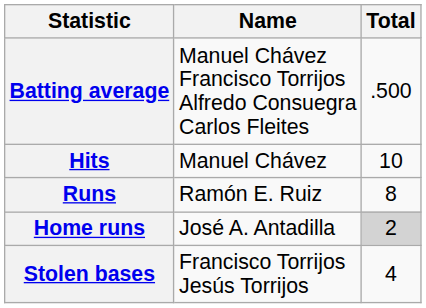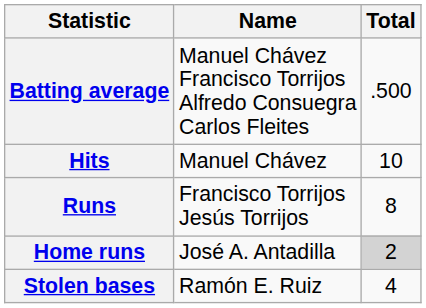(251, 194) Ramón E. Ruiz -> (262, 206) Francisco Torrijos Jesús Torrijos
(262, 273) Francisco Torrijos Jesús Torrijos -> (251, 285) Ramón E. Ruiz
